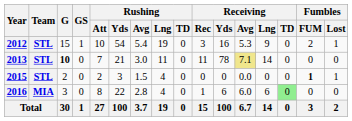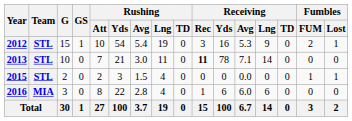(65, 60) bold -> (65, 60) normal
(203, 60) normal -> (203, 60) bold
(245, 60) khaki background -> (245, 60) no background
(310, 76) bold -> (310, 76) normal
(287, 92) lightgreen background -> (287, 92) no background
